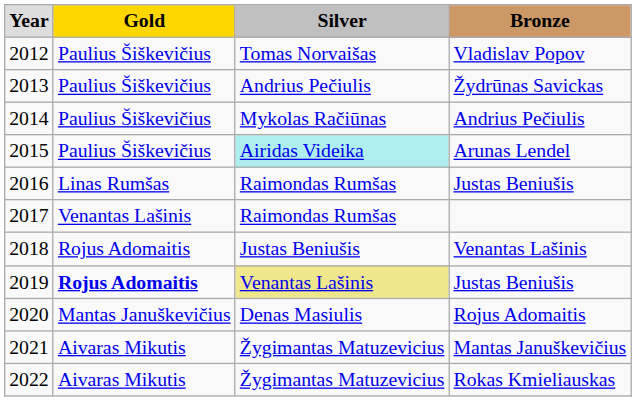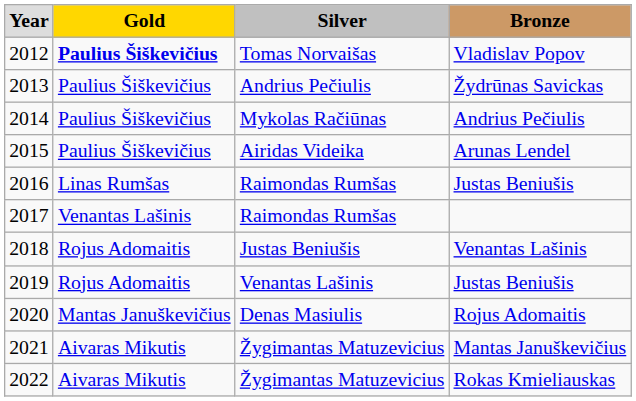(134, 53) normal -> (138, 53) bold
(302, 151) paleturquoise background -> (302, 151) no background
(128, 281) bold -> (124, 281) normal
(306, 281) khaki background -> (306, 281) no background
